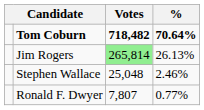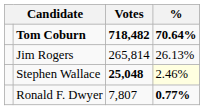(129, 54) lightgreen background -> (129, 54) no background
(126, 74) normal -> (126, 74) bold
(172, 74) no background -> (172, 74) lightyellow background
(172, 94) normal -> (173, 94) bold
